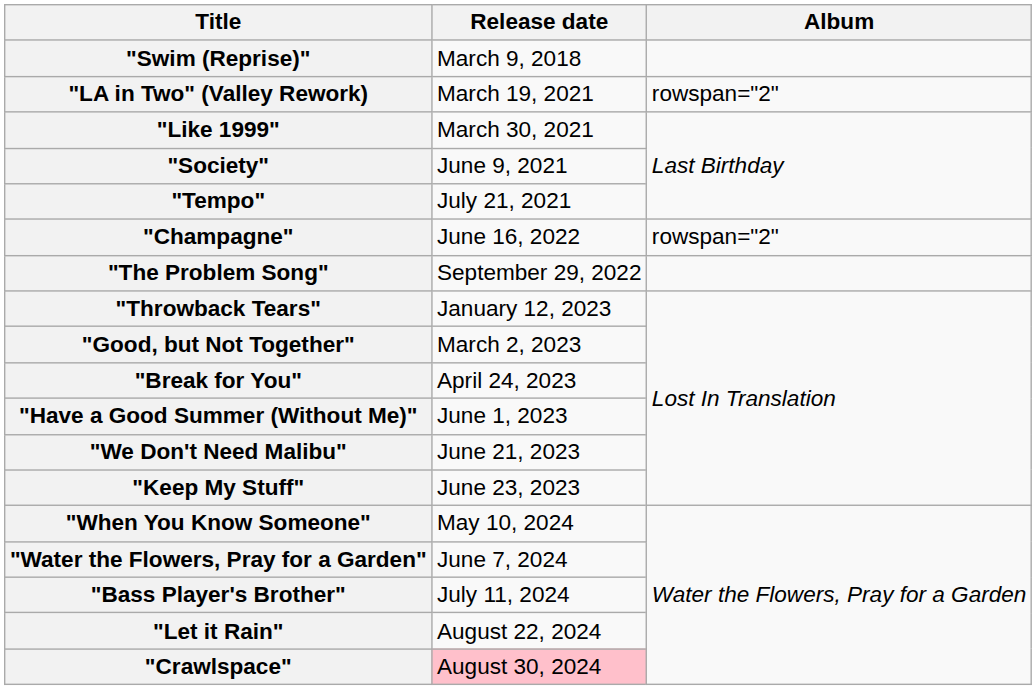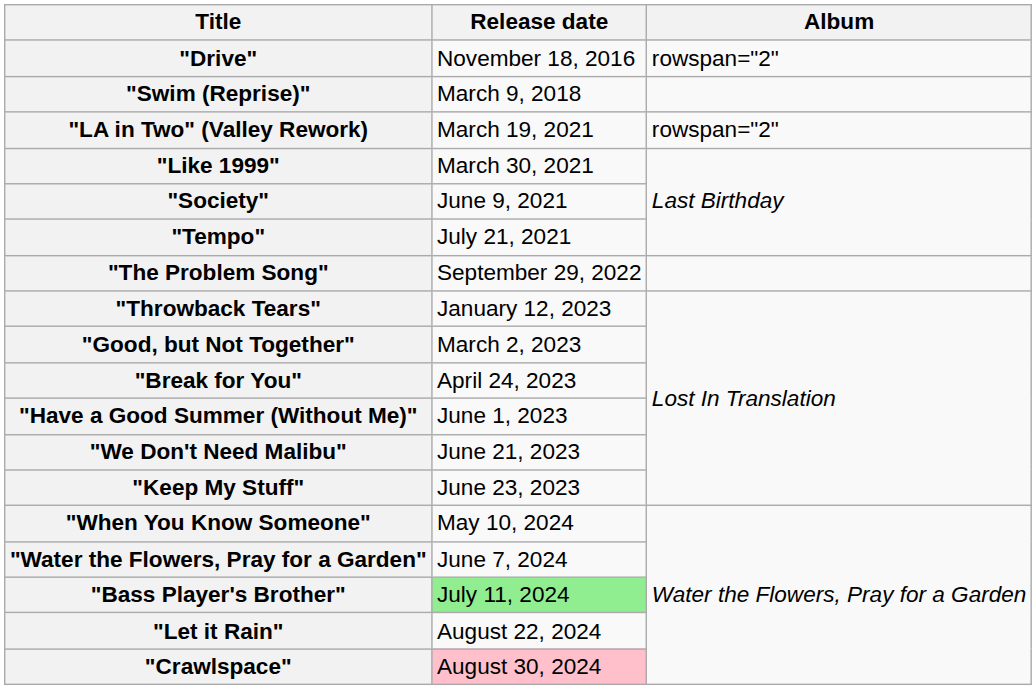+ row: (218, 58)
- row: (218, 237)
(503, 594) no background -> (503, 594) lightgreen background
